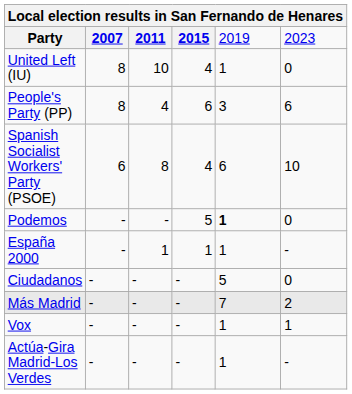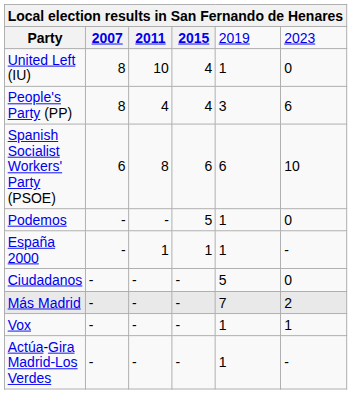(208, 106) 6 -> (208, 106) 4
(208, 167) 4 -> (208, 167) 6
(223, 220) bold -> (223, 220) normal
